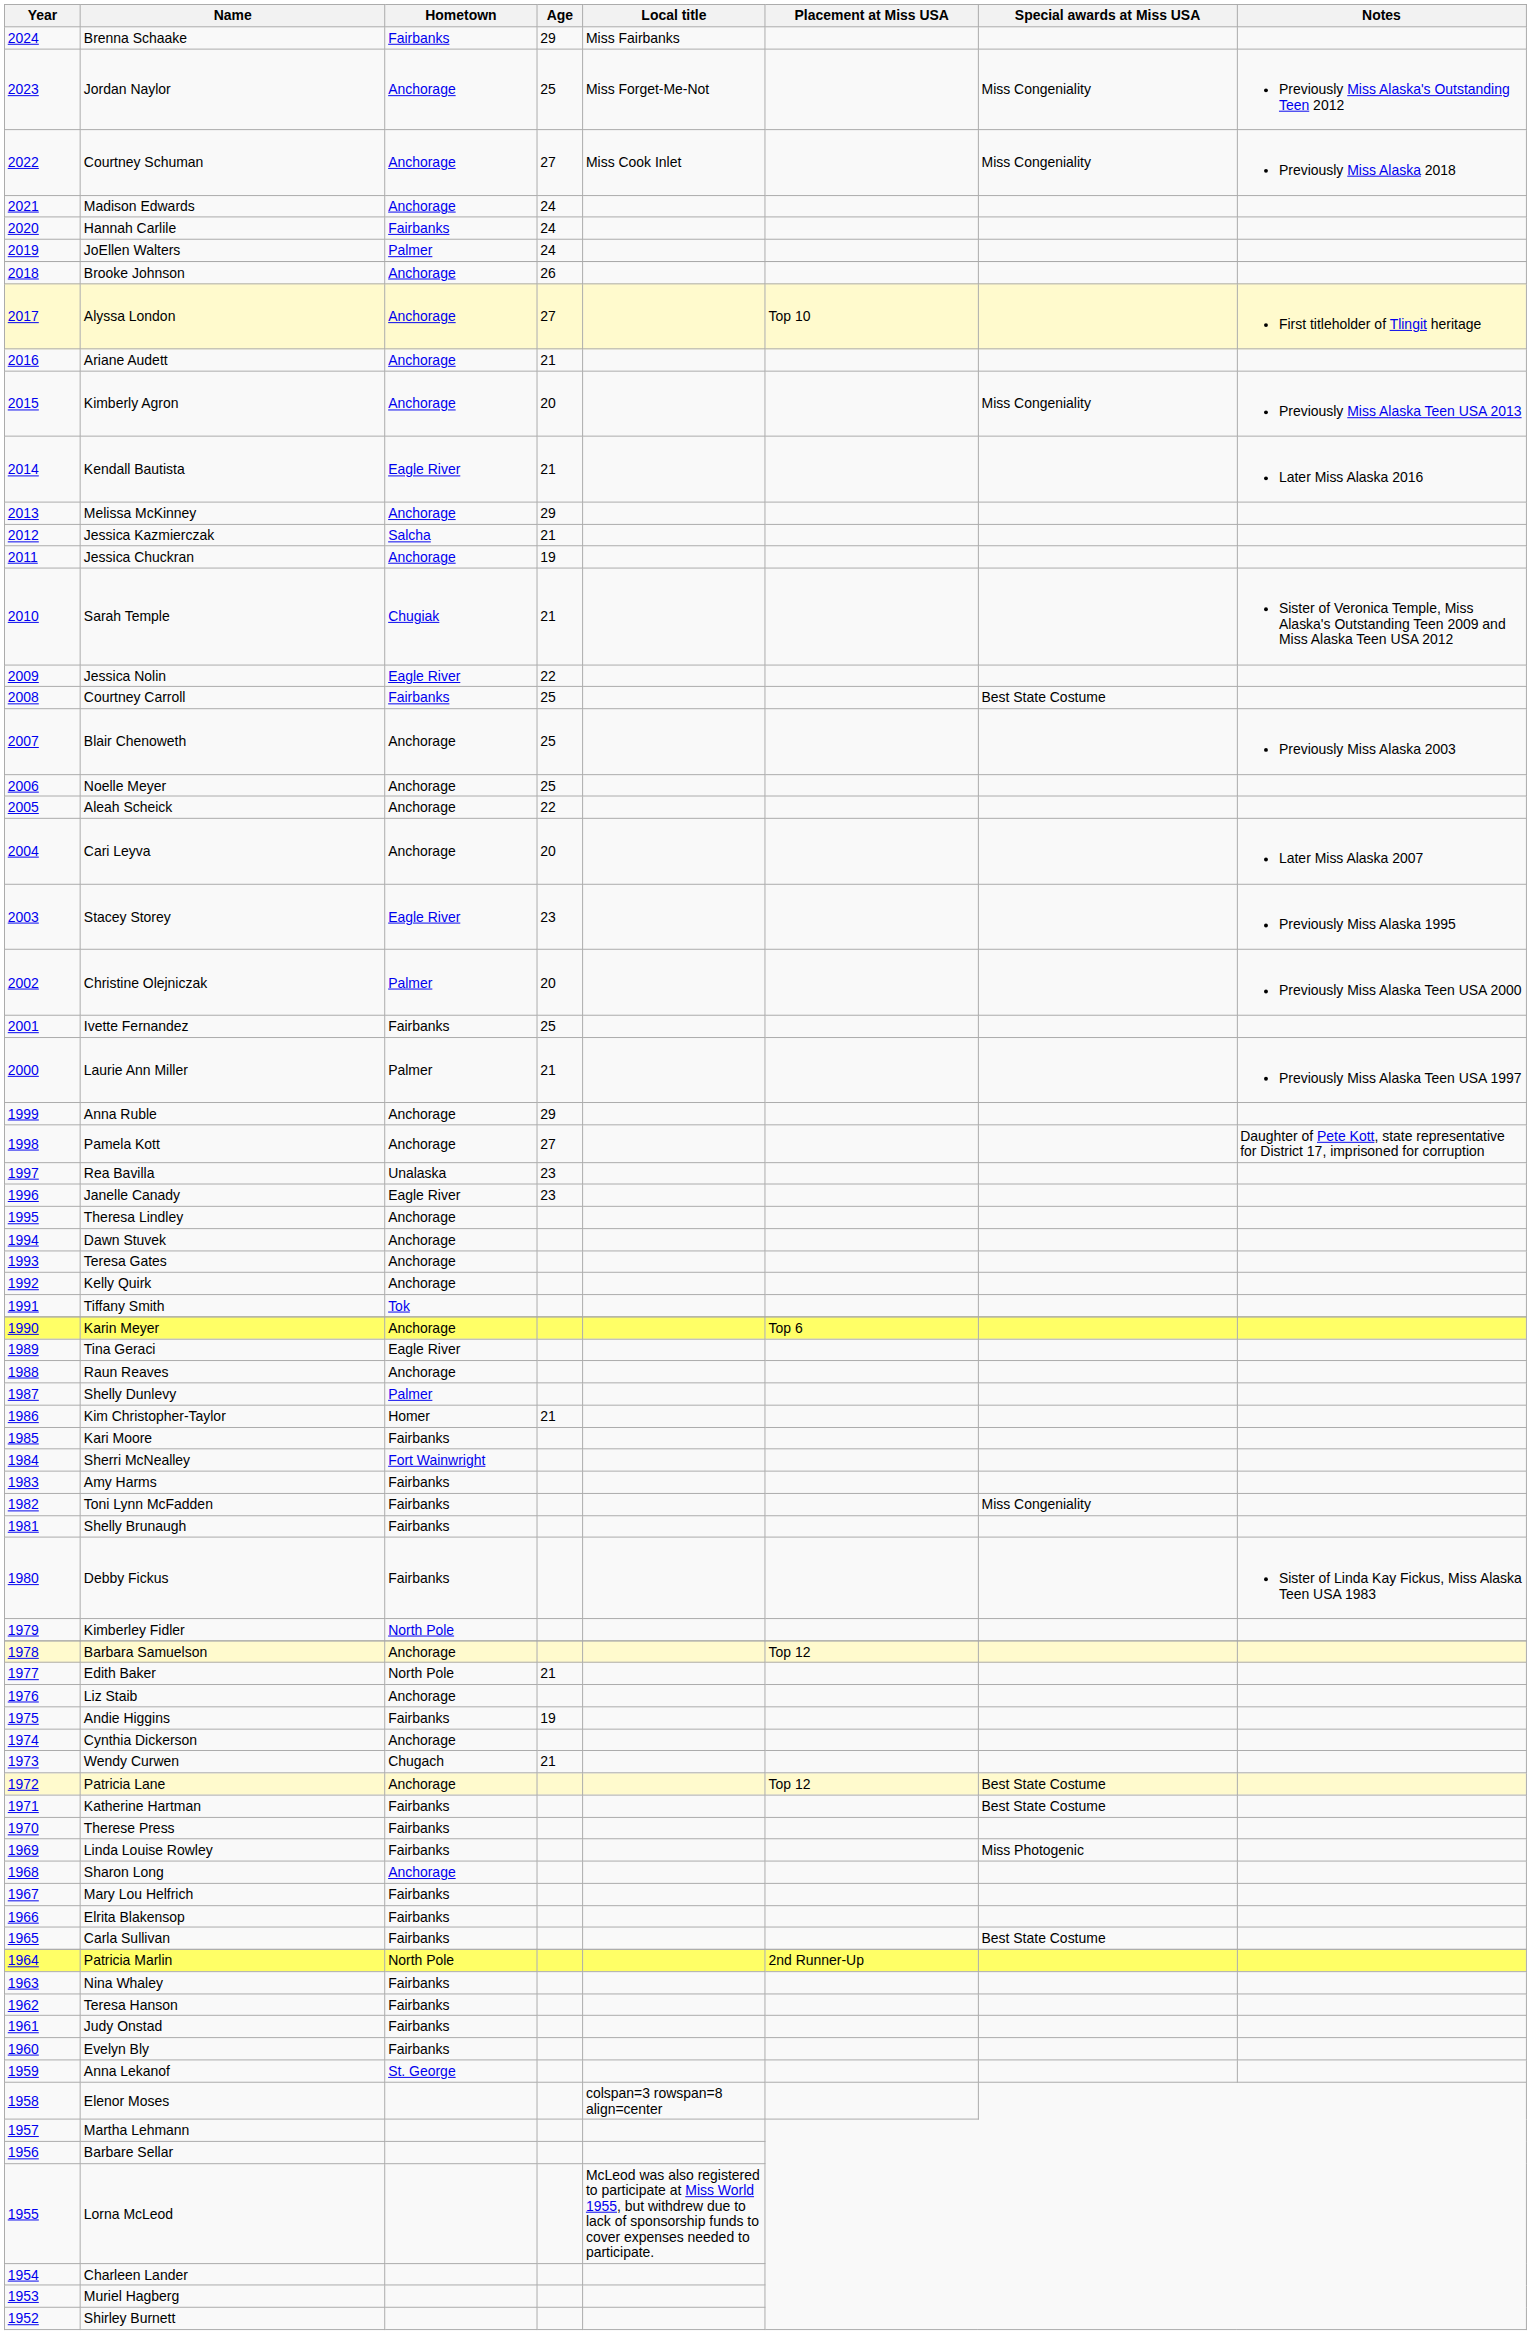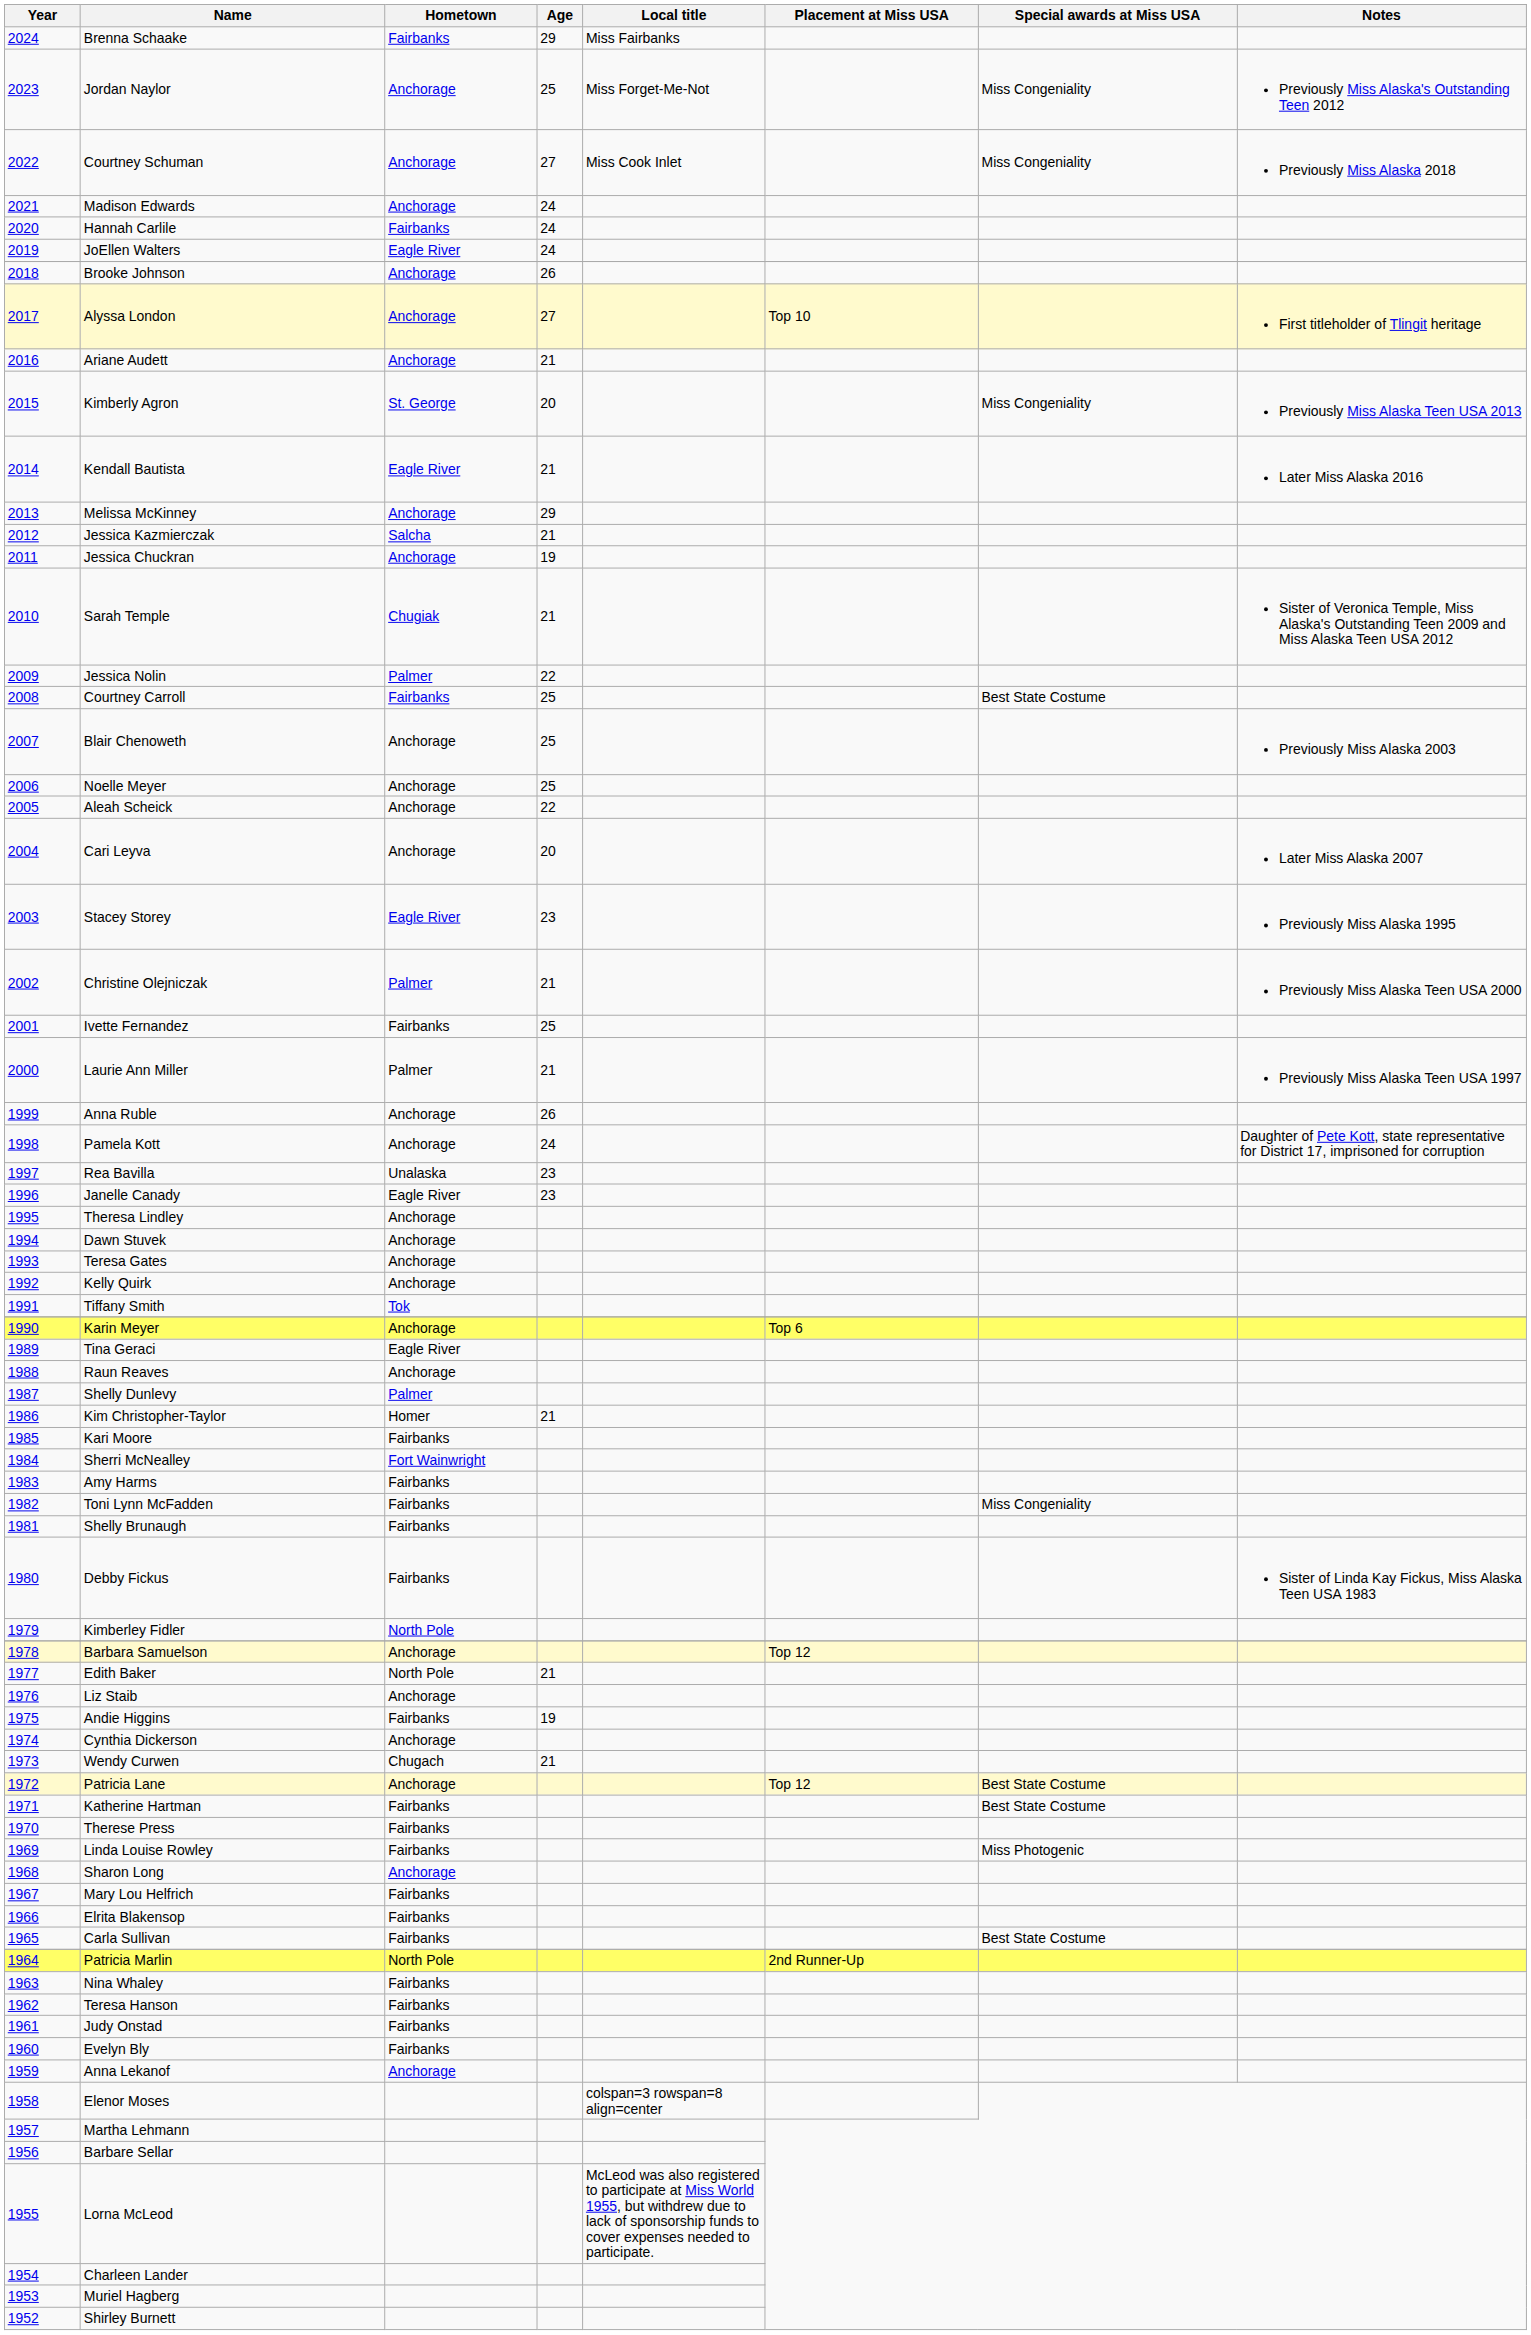(410, 251) Palmer -> (424, 251) Eagle River
(422, 404) Anchorage -> (422, 404) St. George
(424, 676) Eagle River -> (410, 676) Palmer
(548, 983) 20 -> (548, 983) 21
(548, 1114) 29 -> (548, 1114) 26
(548, 1144) 27 -> (548, 1144) 24
(422, 2071) St. George -> (422, 2071) Anchorage
